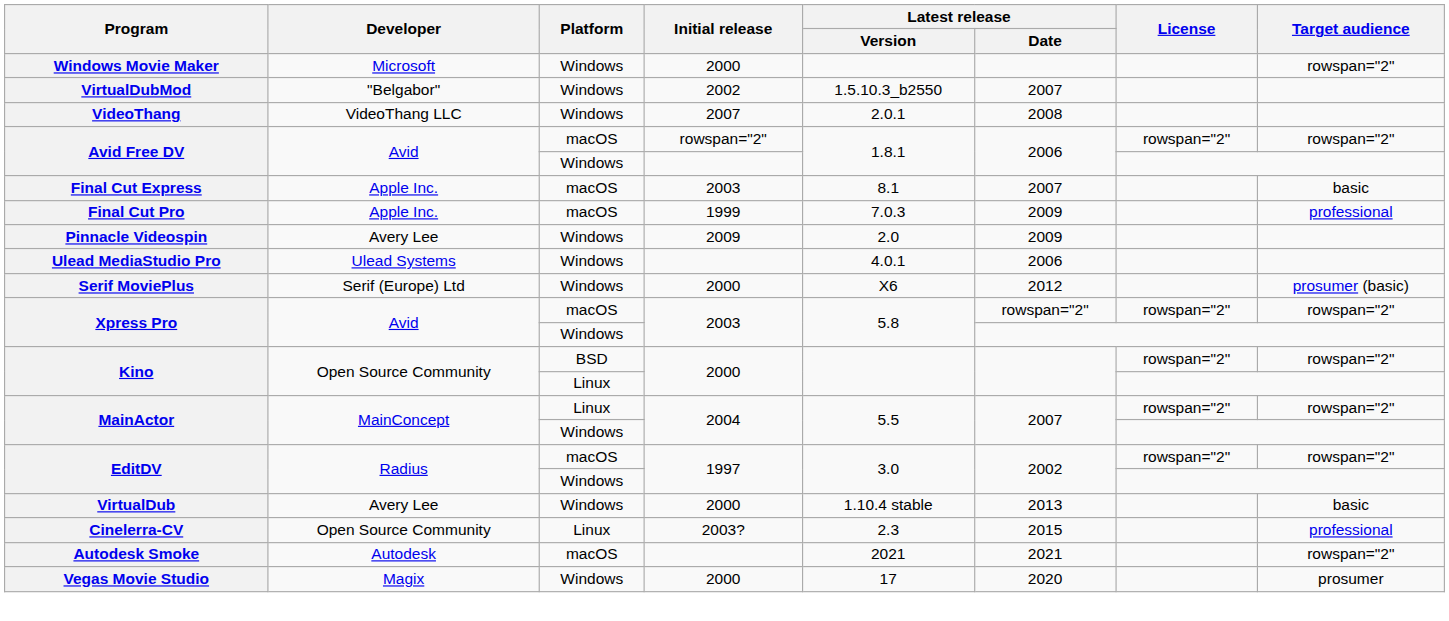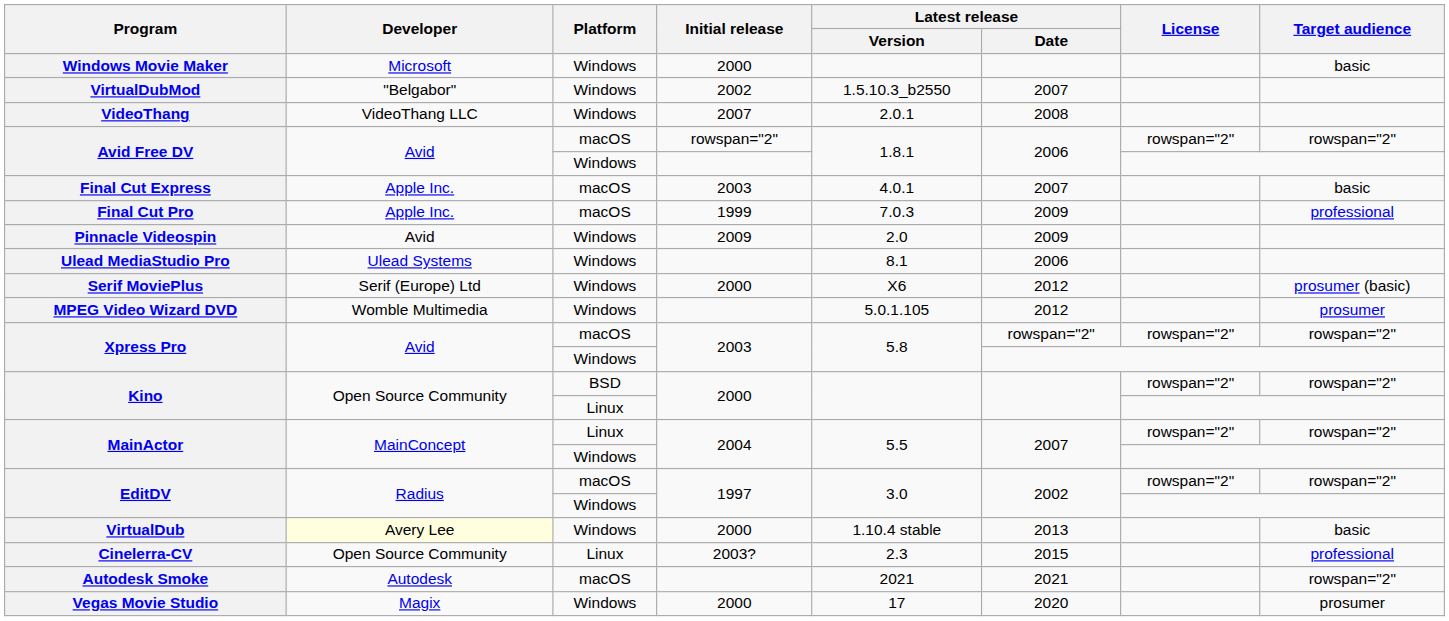(1351, 65) rowspan="2" -> (1352, 65) basic
(888, 187) 8.1 -> (897, 187) 4.0.1
(404, 236) Avery Lee -> (420, 236) Avid
(888, 261) 4.0.1 -> (897, 261) 8.1
+ row: (145, 310)
(404, 505) no background -> (420, 530) lightyellow background
